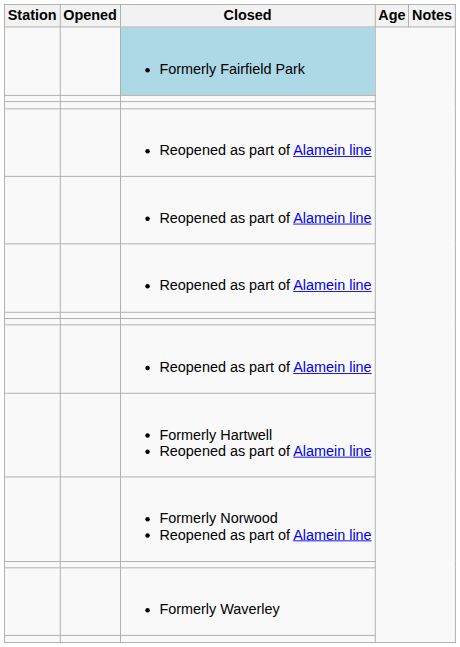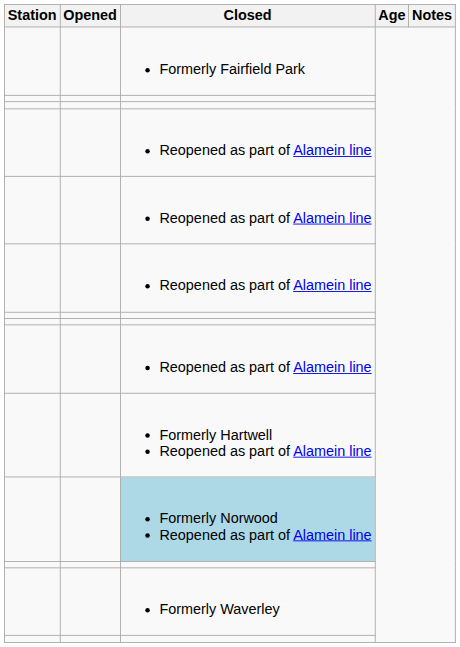(248, 69) lightblue background -> (248, 69) no background
(248, 527) no background -> (248, 527) lightblue background
